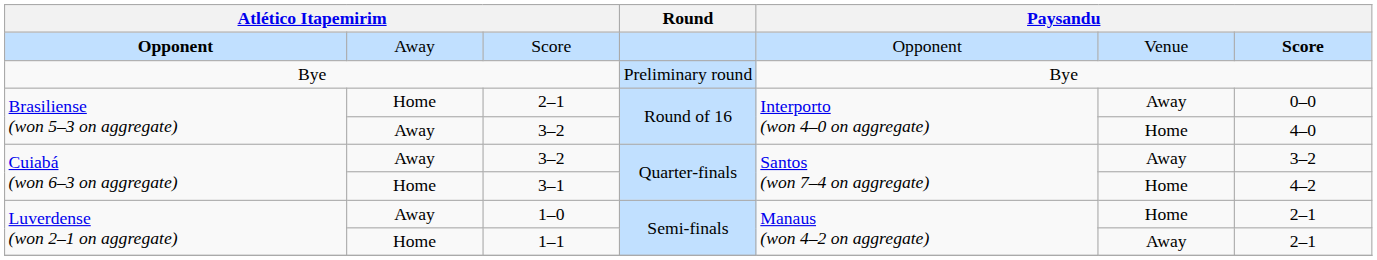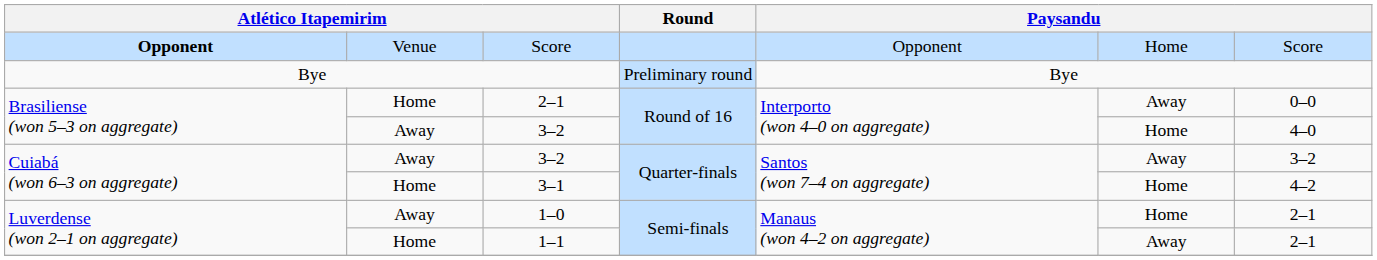(415, 46) Away -> (415, 46) Venue
(1166, 46) Venue -> (1166, 46) Home
(1303, 46) bold -> (1303, 46) normal
